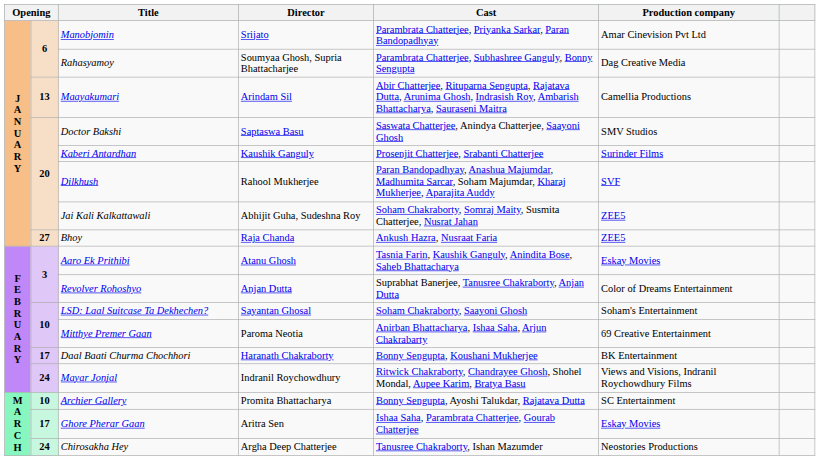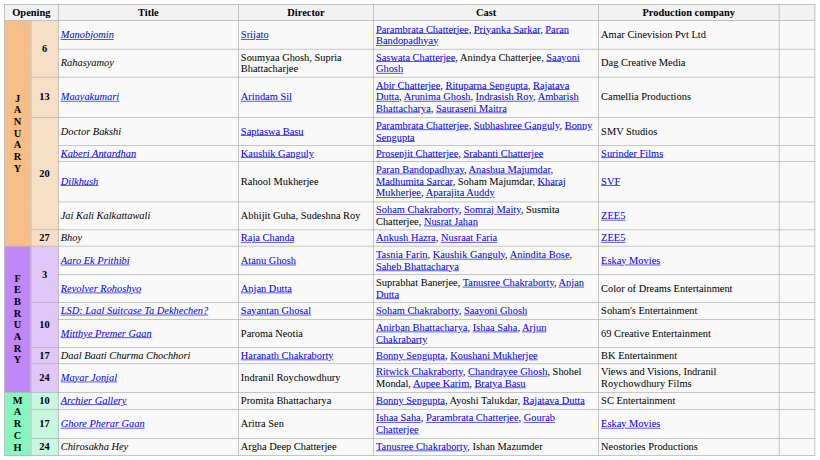(484, 63) Parambrata Chatterjee, Subhashree Ganguly, Bonny Sengupta -> (478, 63) Saswata Chatterjee, Anindya Chatterjee, Saayoni Ghosh
(478, 131) Saswata Chatterjee, Anindya Chatterjee, Saayoni Ghosh -> (484, 131) Parambrata Chatterjee, Subhashree Ganguly, Bonny Sengupta
